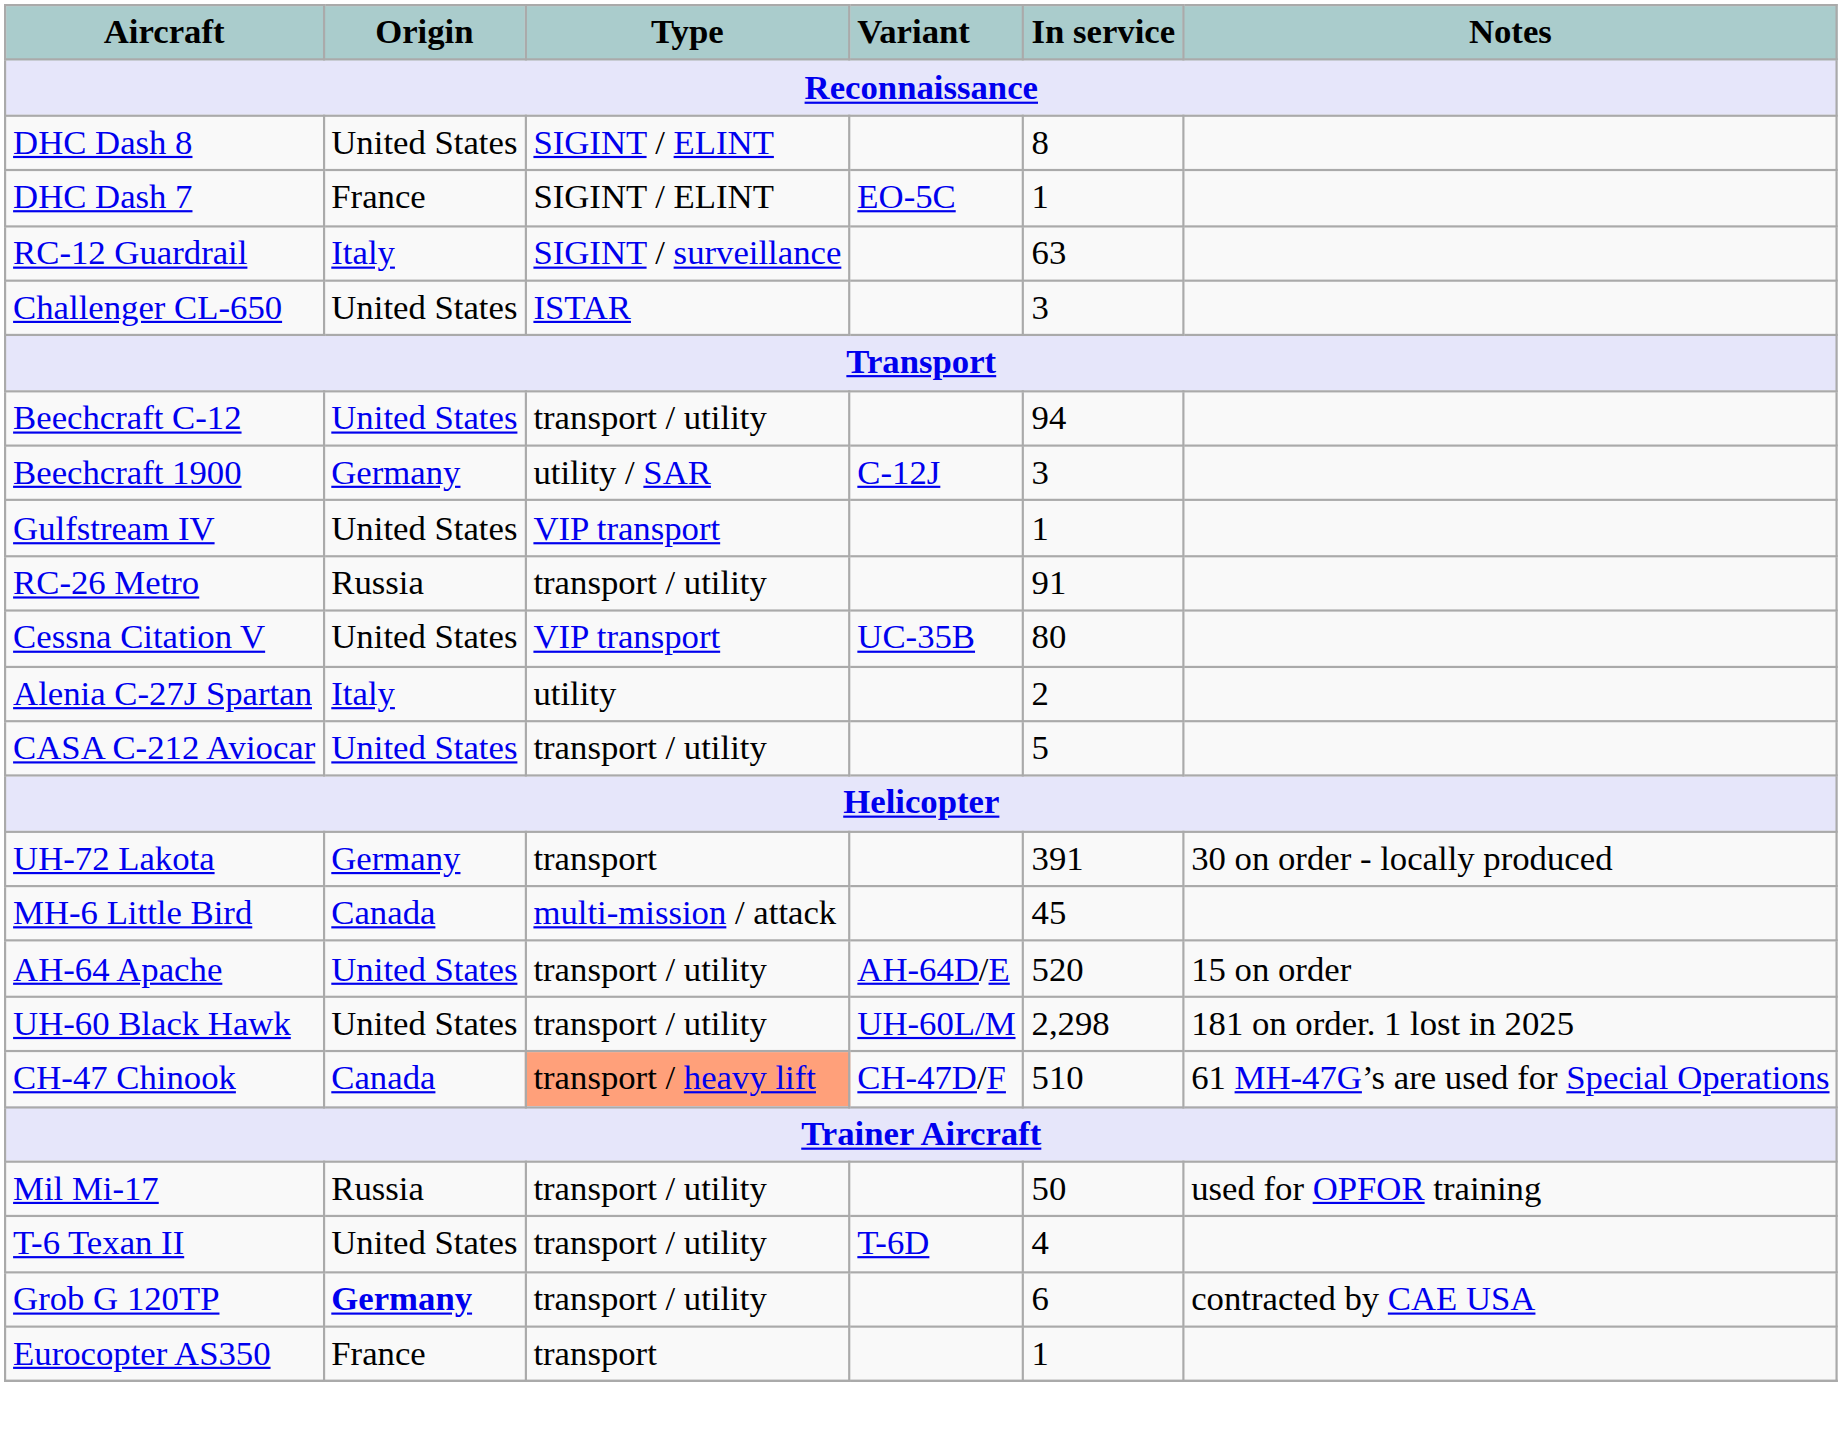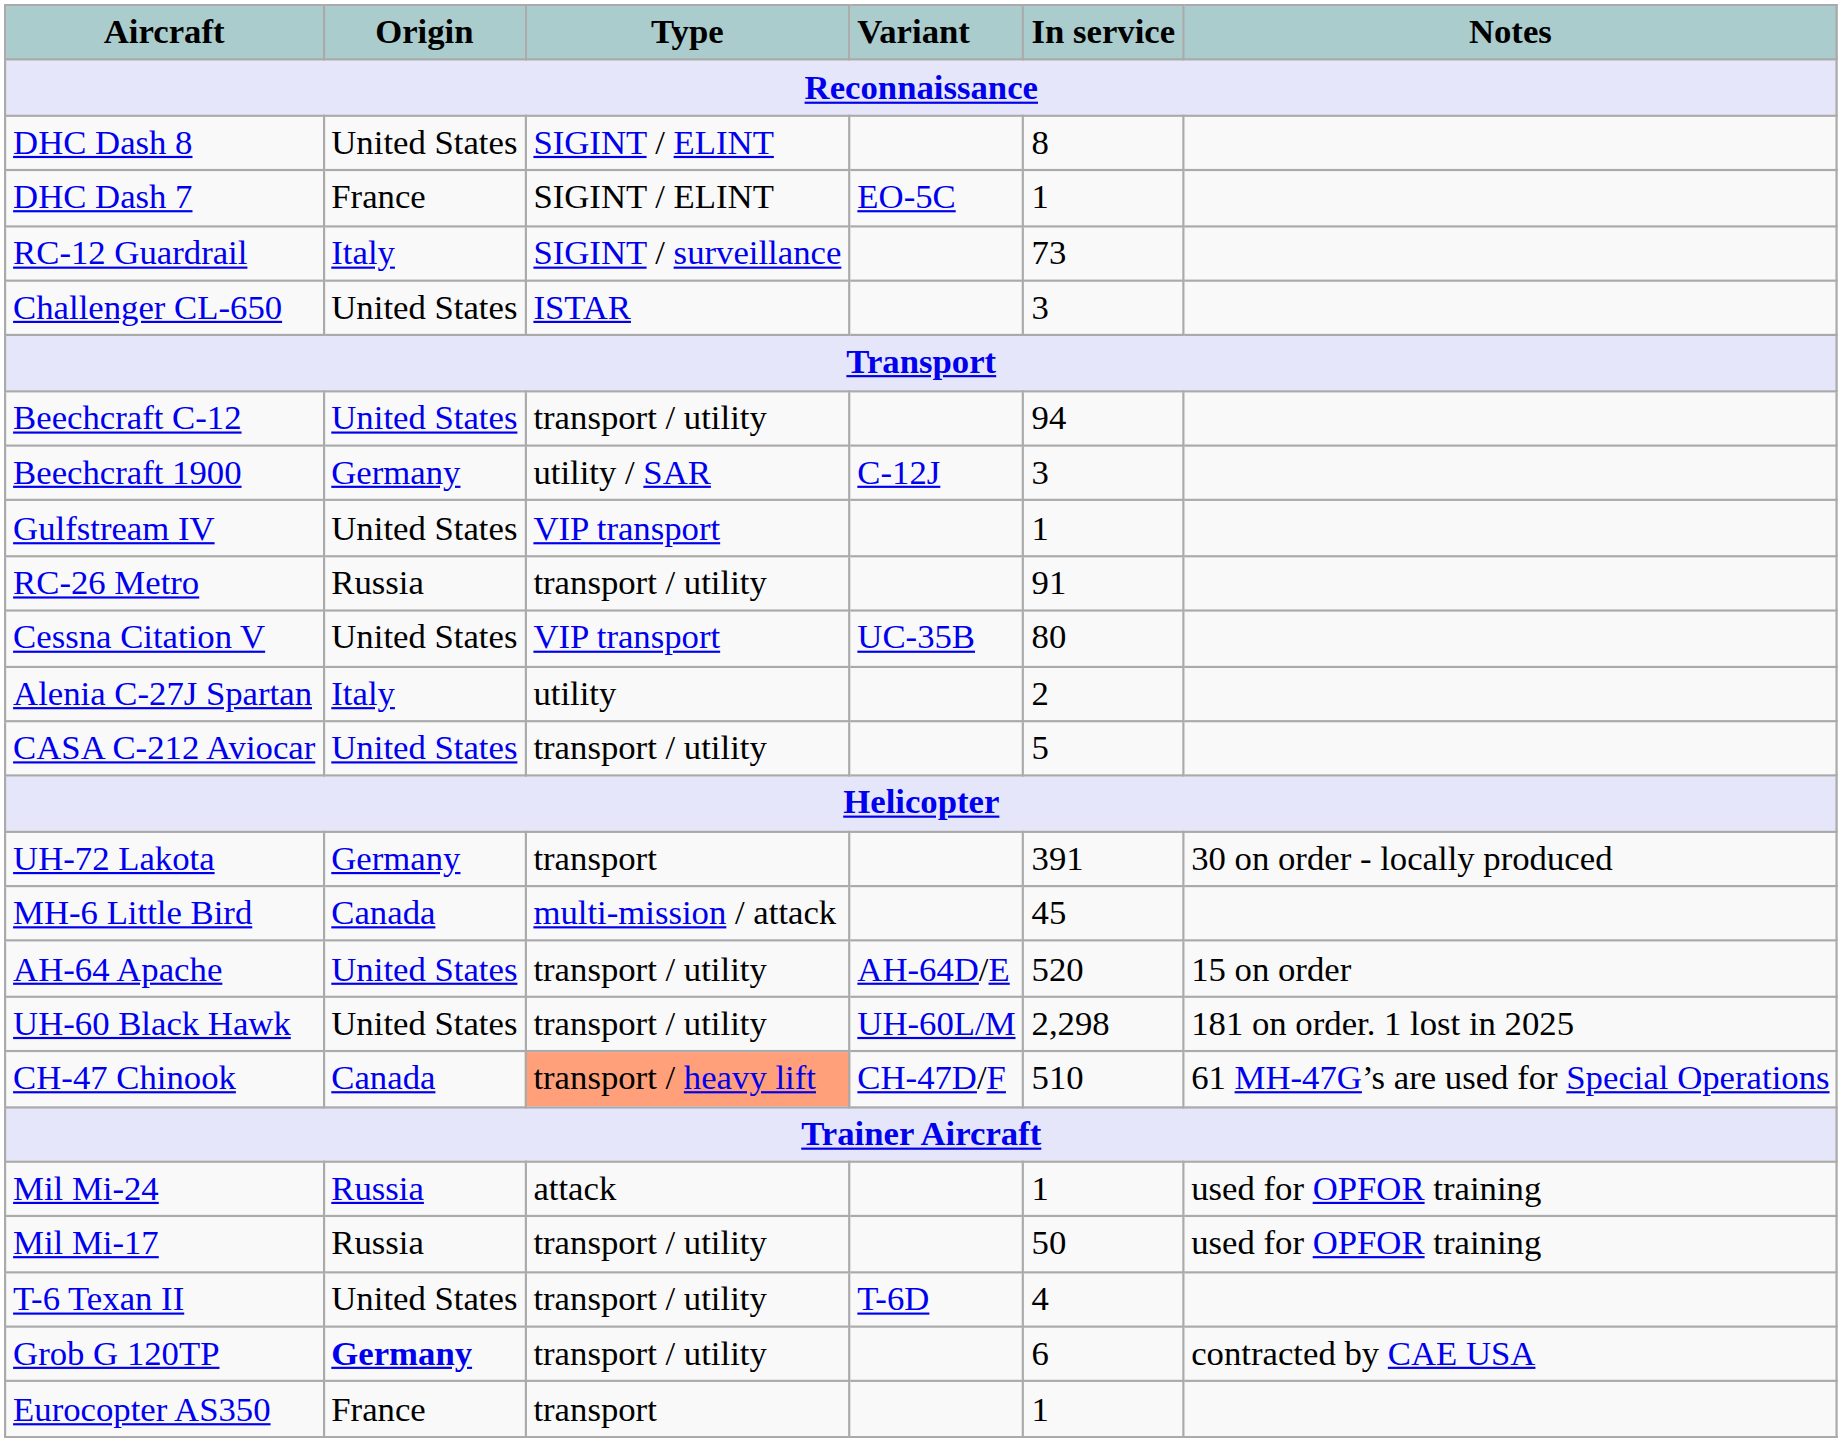(1049, 252) 63 -> (1049, 252) 73
+ row: (86, 1188)
